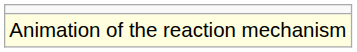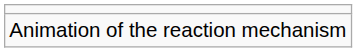(178, 30) lightyellow background -> (178, 30) no background
